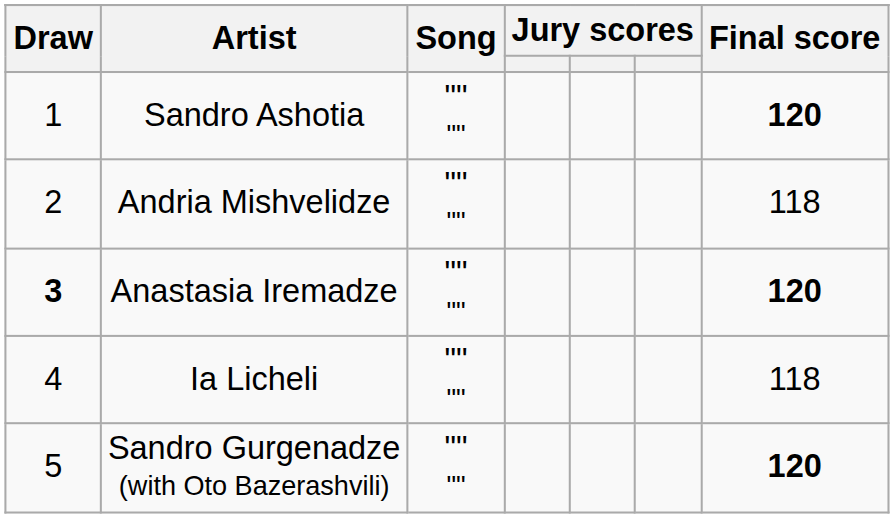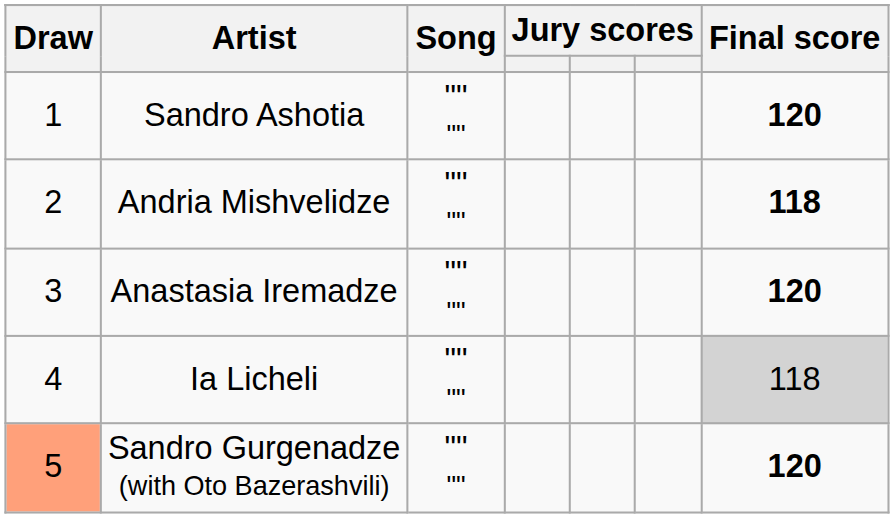(795, 203) normal -> (795, 203) bold
(53, 291) bold -> (53, 291) normal
(795, 379) no background -> (795, 379) lightgrey background
(53, 467) no background -> (53, 467) lightsalmon background
